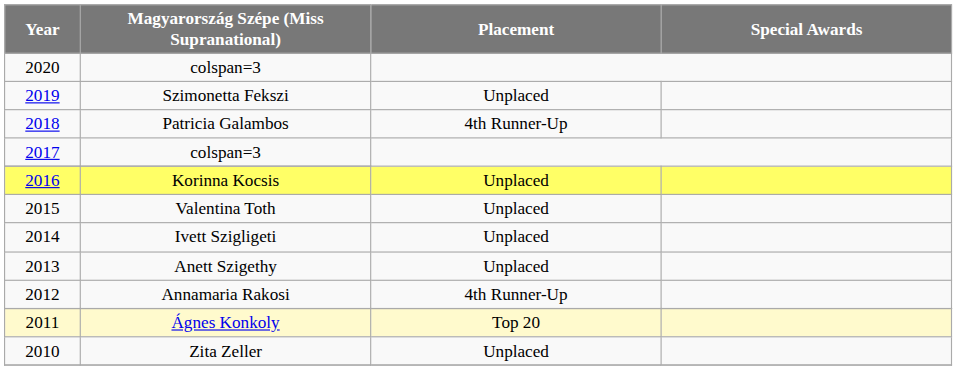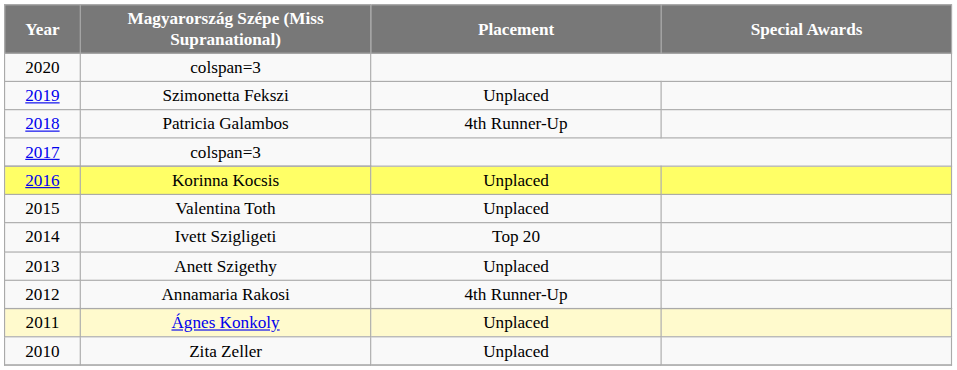(516, 237) Unplaced -> (516, 237) Top 20
(516, 322) Top 20 -> (516, 322) Unplaced
